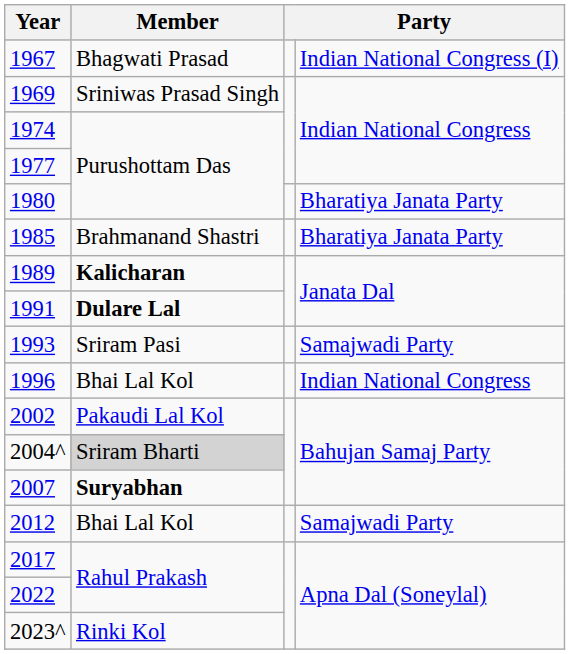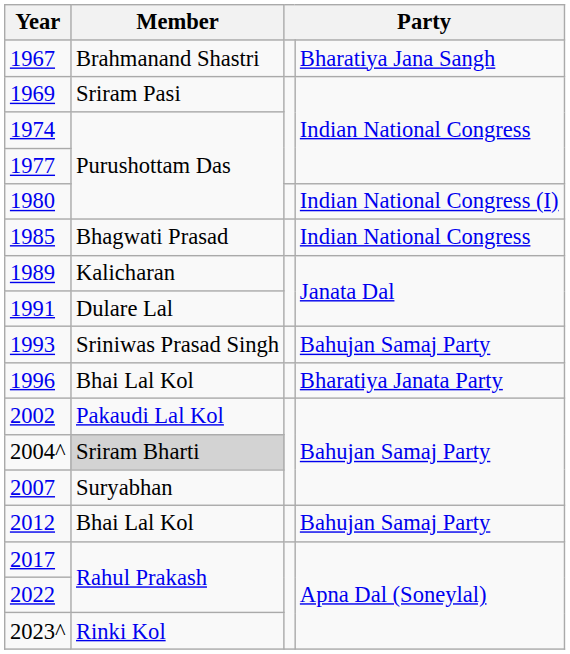(152, 58) Bhagwati Prasad -> (168, 58) Brahmanand Shastri
(429, 58) Indian National Congress (I) -> (398, 58) Bharatiya Jana Sangh
(178, 93) Sriniwas Prasad Singh -> (128, 93) Sriram Pasi
(401, 201) Bharatiya Janata Party -> (429, 201) Indian National Congress (I)
(168, 237) Brahmanand Shastri -> (152, 237) Bhagwati Prasad
(401, 237) Bharatiya Janata Party -> (415, 237) Indian National Congress
(131, 272) bold -> (126, 272) normal
(128, 308) bold -> (125, 308) normal
(128, 344) Sriram Pasi -> (178, 344) Sriniwas Prasad Singh
(377, 344) Samajwadi Party -> (395, 344) Bahujan Samaj Party
(415, 380) Indian National Congress -> (401, 380) Bharatiya Janata Party
(129, 487) bold -> (124, 487) normal
(377, 523) Samajwadi Party -> (395, 523) Bahujan Samaj Party
